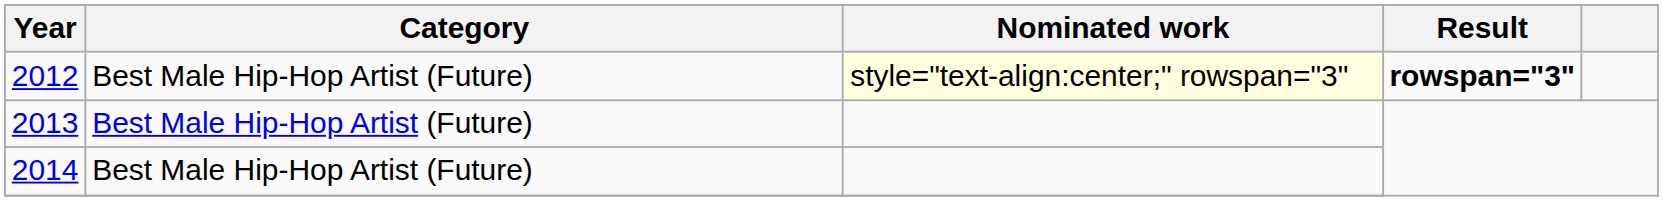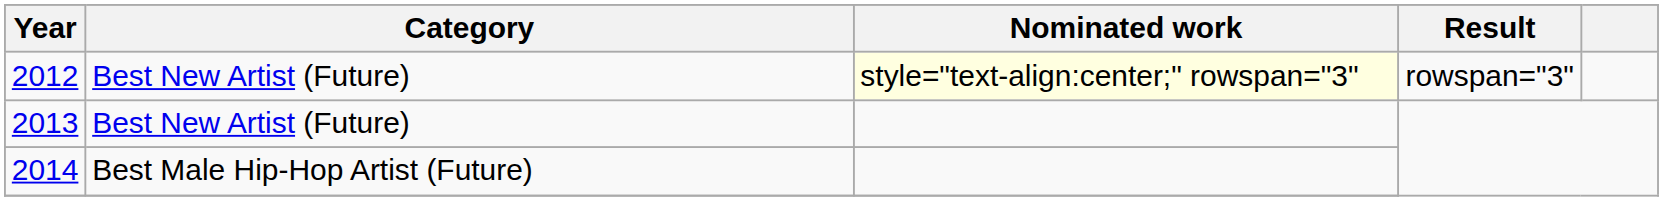(312, 75) Best Male Hip-Hop Artist (Future) -> (251, 75) Best New Artist (Future)
(1482, 75) bold -> (1490, 75) normal
(312, 123) Best Male Hip-Hop Artist (Future) -> (251, 123) Best New Artist (Future)
